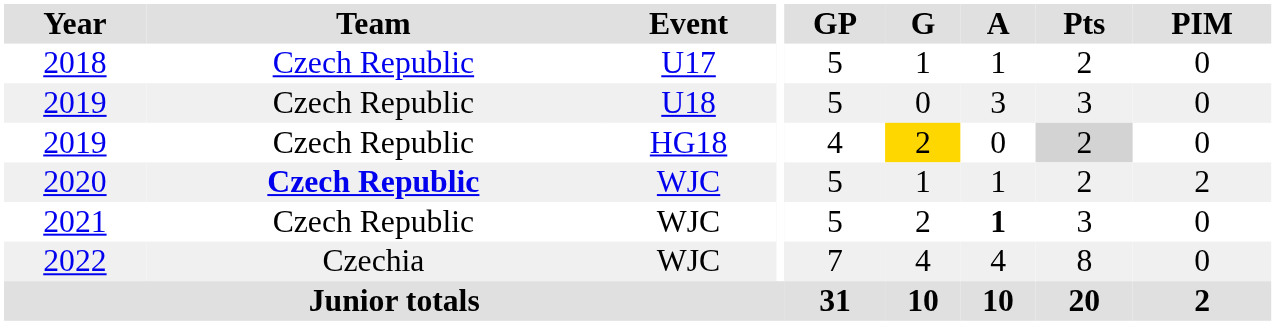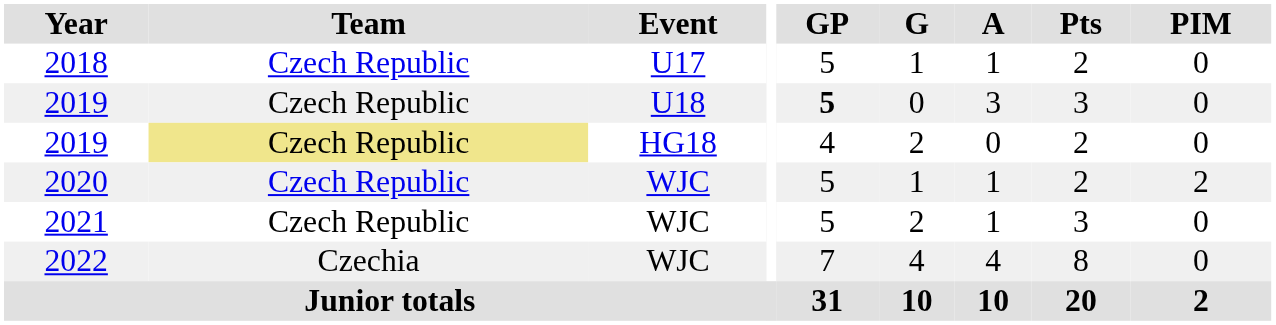(835, 102) normal -> (827, 102) bold
(373, 142) no background -> (369, 142) khaki background
(923, 142) gold background -> (917, 142) no background
(1084, 142) lightgrey background -> (1081, 142) no background
(373, 181) bold -> (369, 181) normal
(998, 221) bold -> (993, 221) normal
